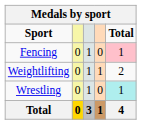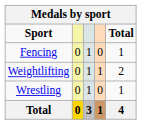(121, 52) pink background -> (121, 52) no background
(121, 90) paleturquoise background -> (121, 90) no background
